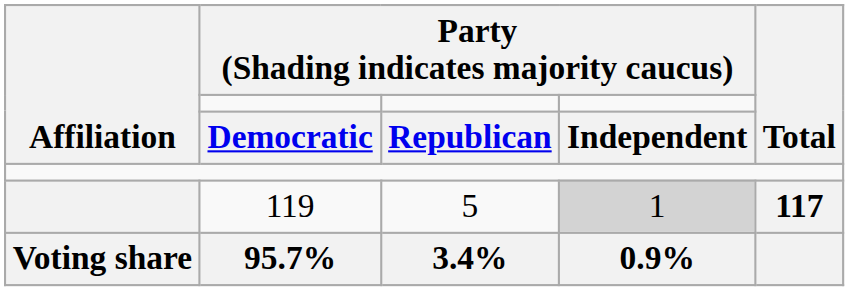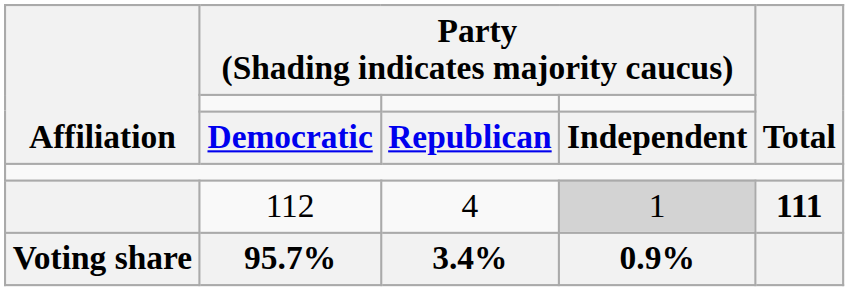(290, 205) 119 -> (290, 205) 112
(470, 205) 5 -> (470, 205) 4
(799, 205) 117 -> (799, 205) 111
